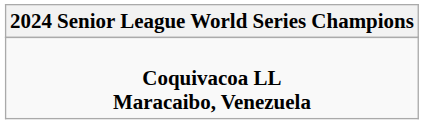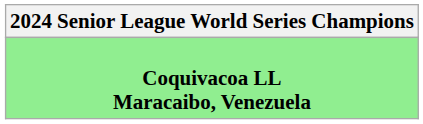(212, 89) no background -> (212, 89) lightgreen background
